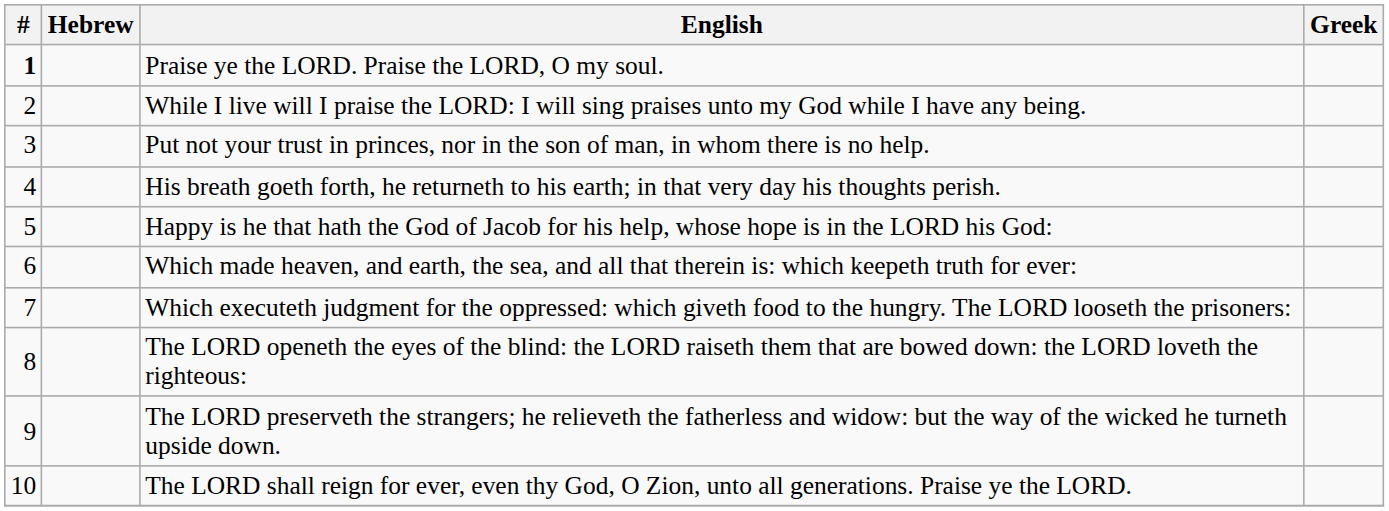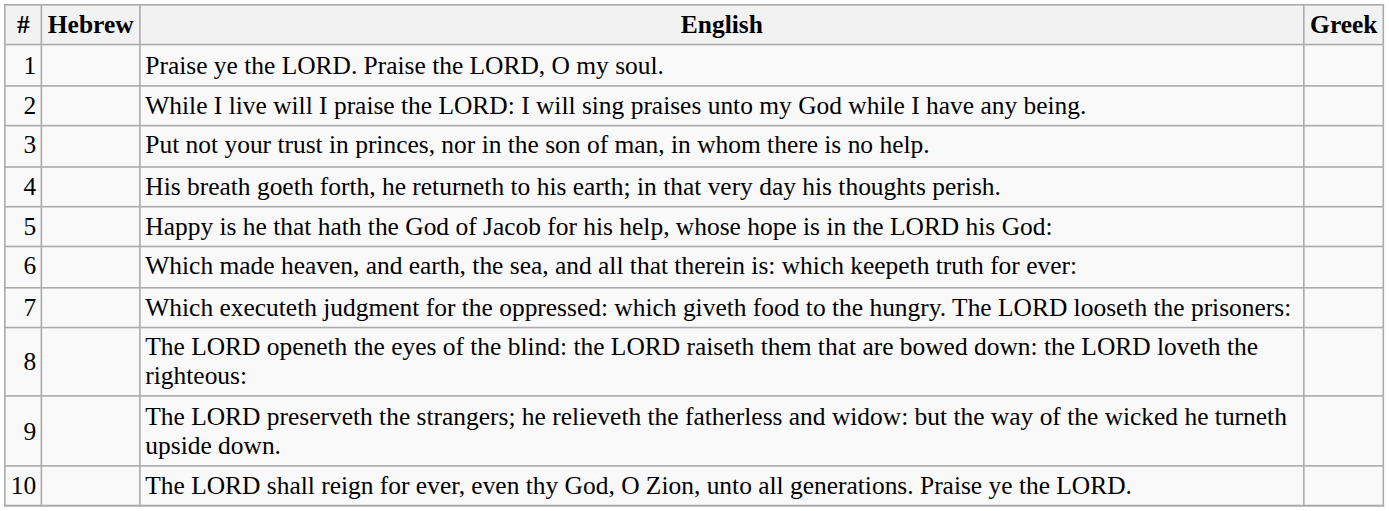(30, 65) bold -> (30, 65) normal
